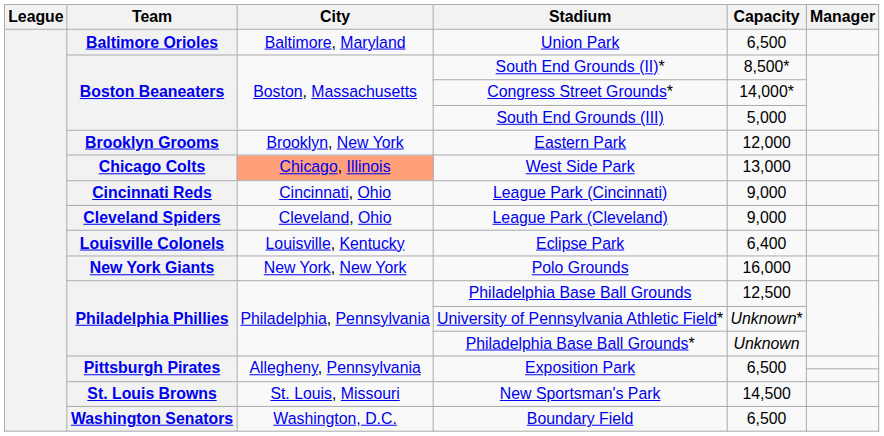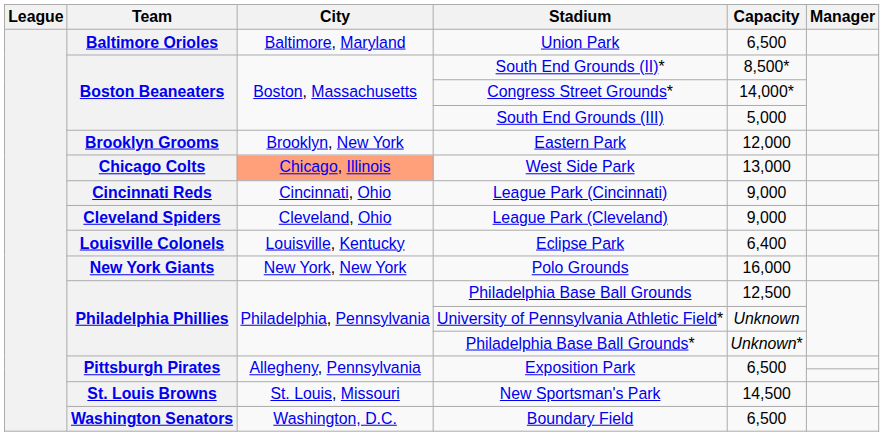(767, 318) Unknown* -> (767, 318) Unknown
(767, 343) Unknown -> (767, 343) Unknown*
